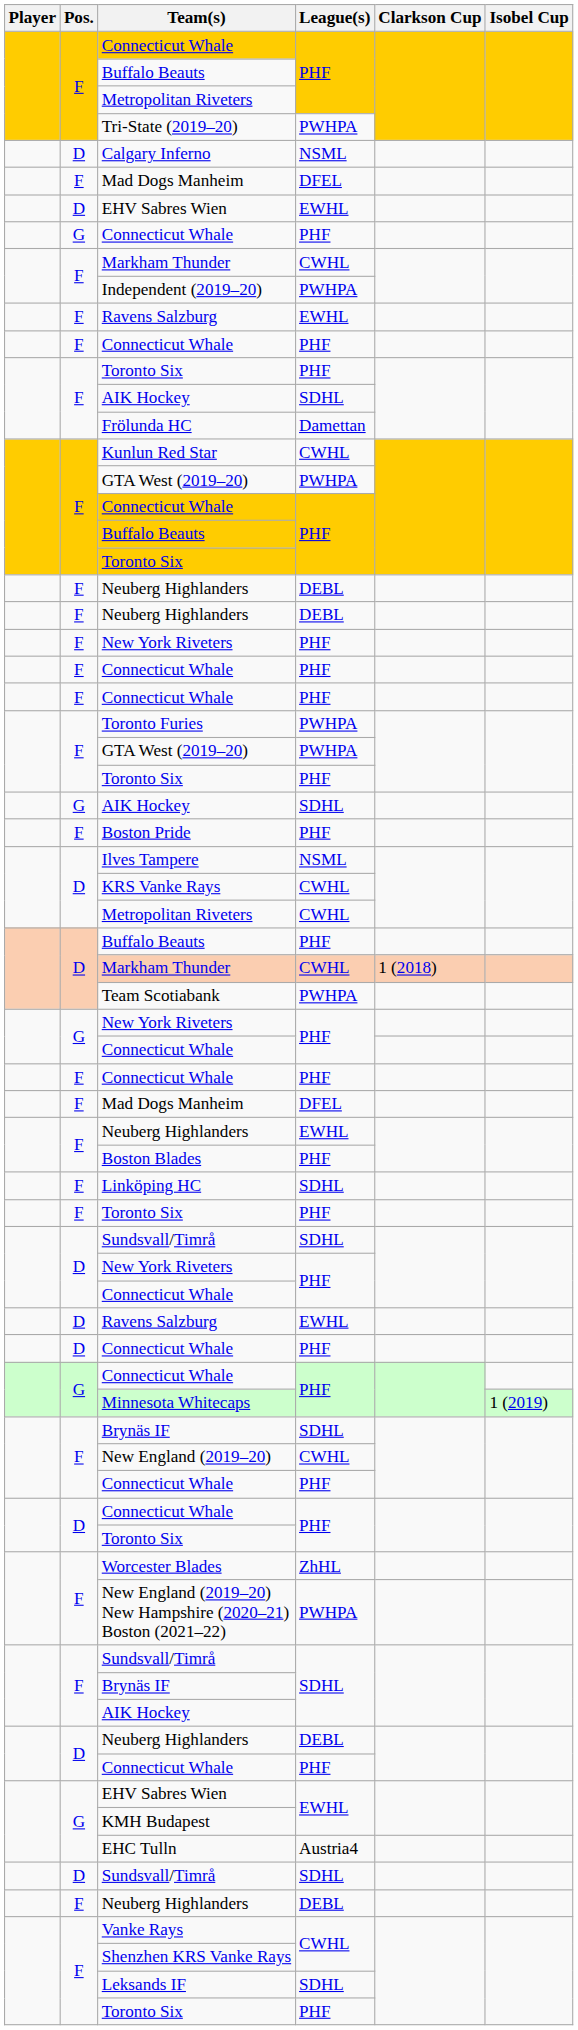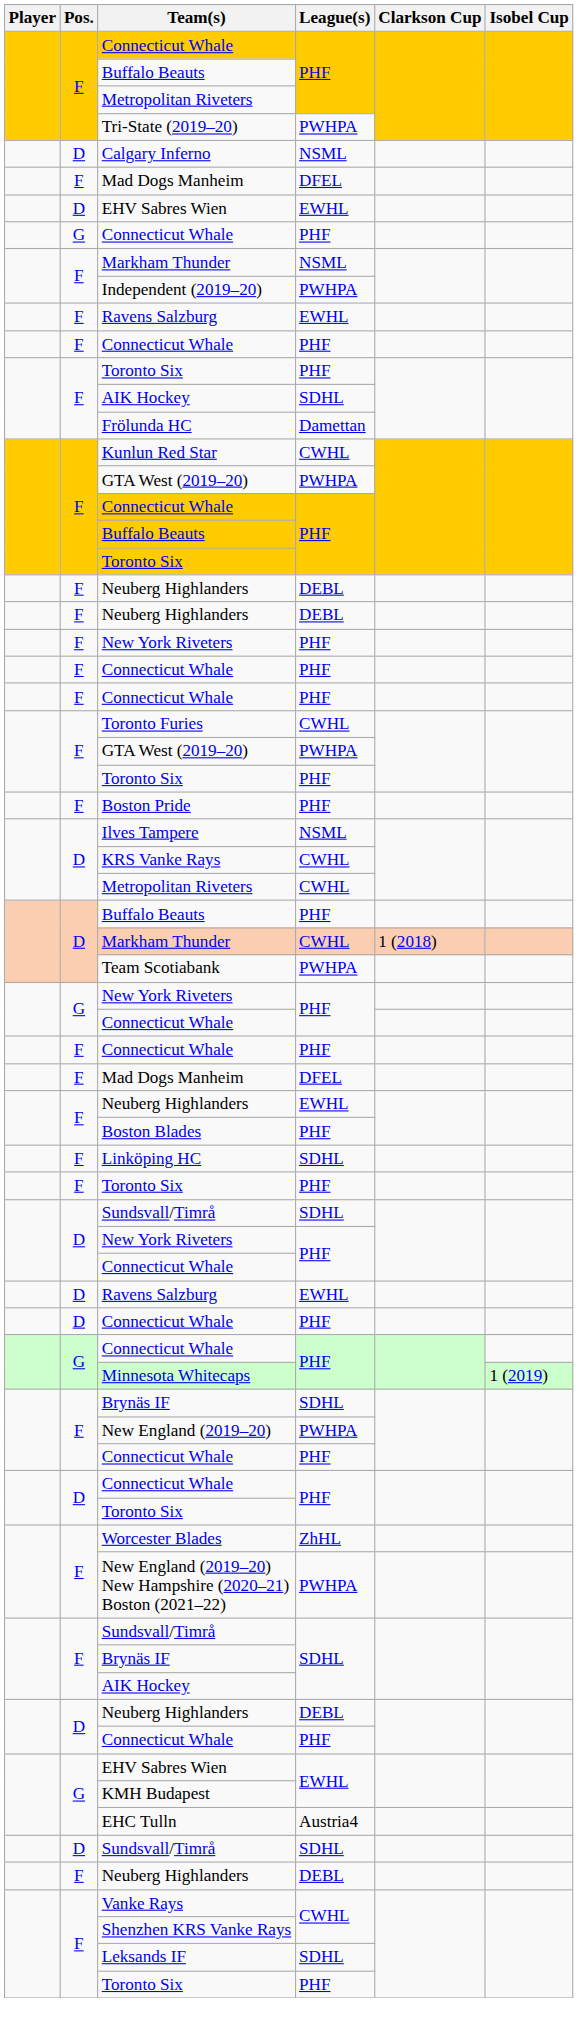(324, 262) CWHL -> (323, 262) NSML
(328, 724) PWHPA -> (324, 724) CWHL
- row: (79, 805)
(324, 1457) CWHL -> (328, 1429) PWHPA
